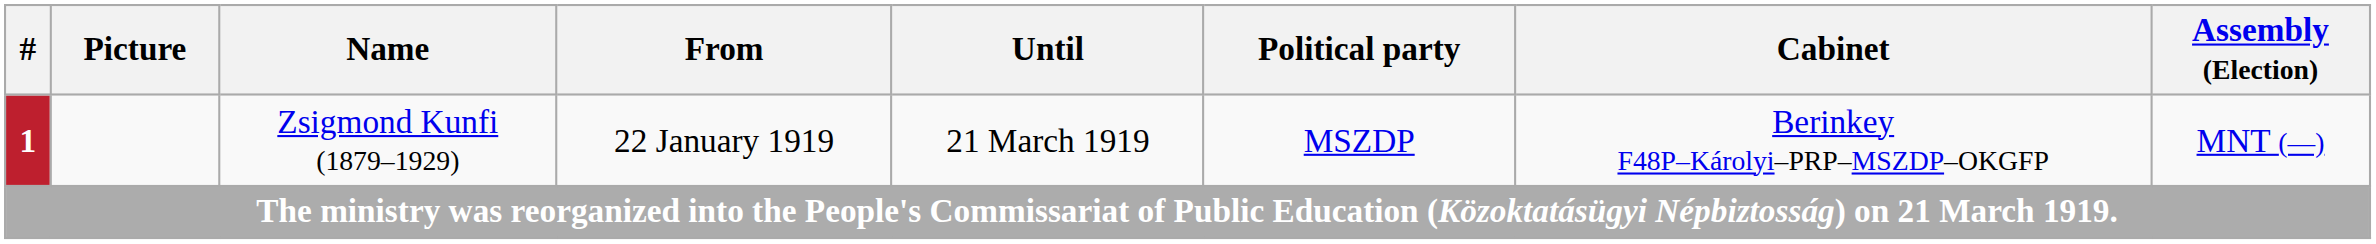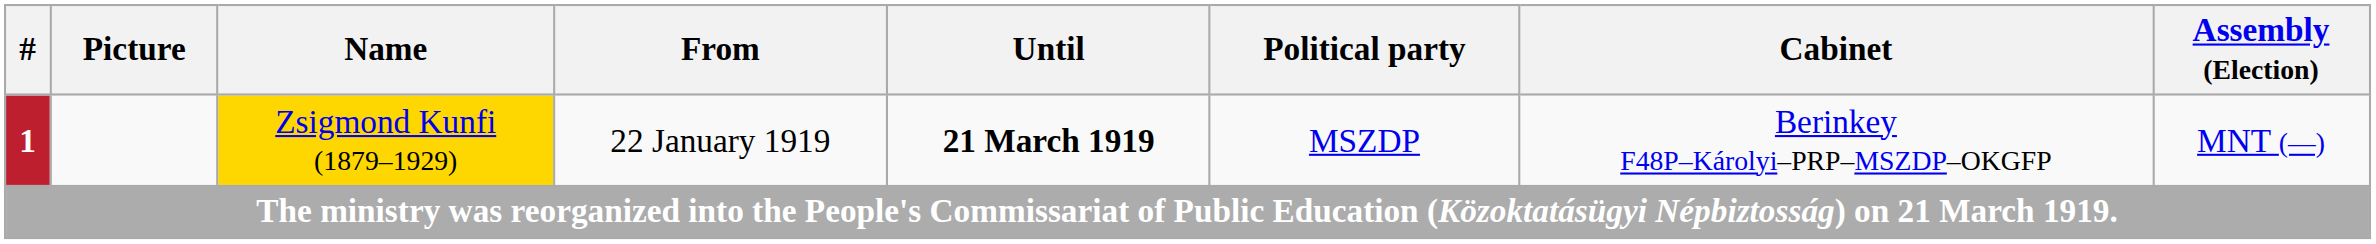(388, 139) no background -> (386, 139) gold background
(1048, 139) normal -> (1049, 139) bold
